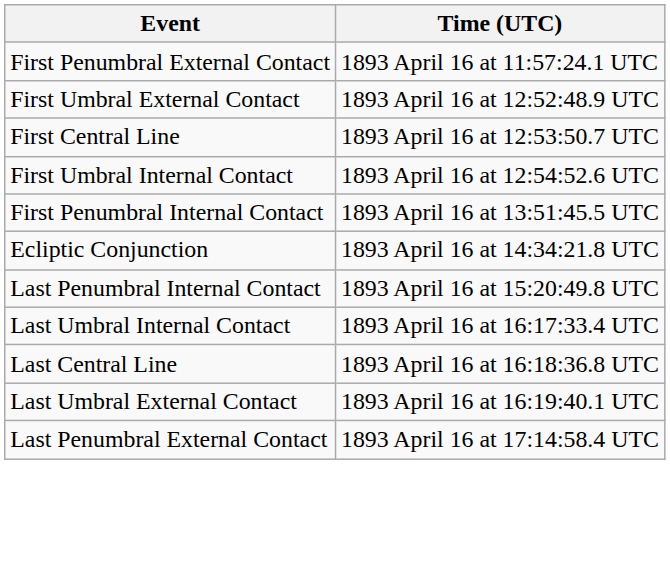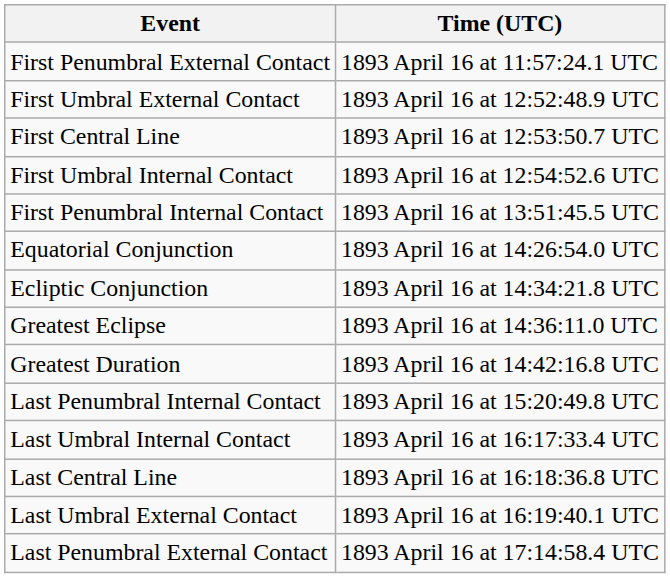+ row: (122, 250)
+ row: (88, 325)
+ row: (95, 363)
